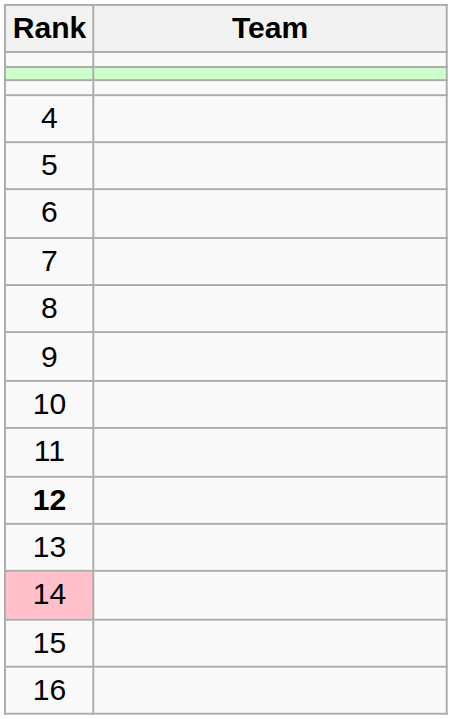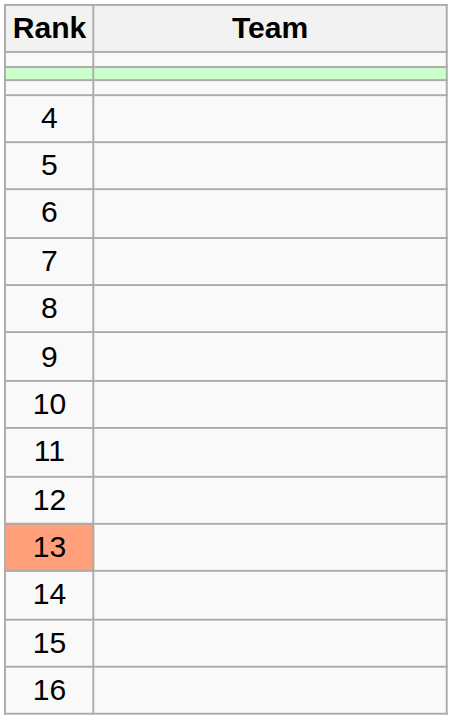(49, 499) bold -> (49, 499) normal
(49, 546) no background -> (49, 546) lightsalmon background
(49, 594) pink background -> (49, 594) no background
